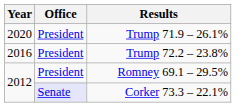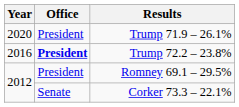(60, 53) normal -> (62, 53) bold
(54, 92) lavender background -> (54, 92) no background
